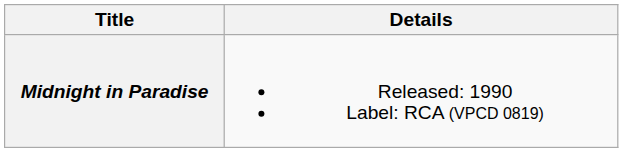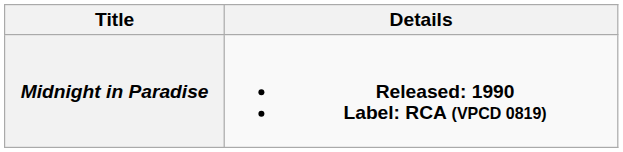(421, 102) normal -> (421, 102) bold
